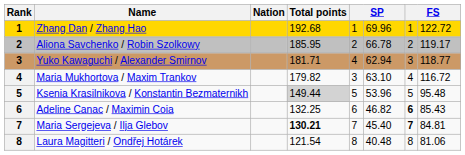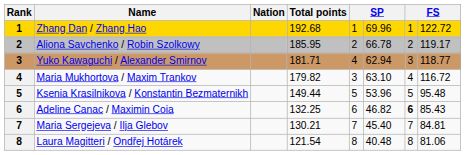(305, 93) lightgrey background -> (305, 93) no background
(305, 126) bold -> (305, 126) normal
(410, 126) bold -> (410, 126) normal
